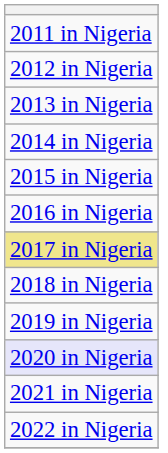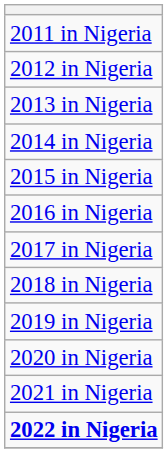(81, 249) khaki background -> (81, 249) no background
(81, 357) lavender background -> (81, 357) no background
(81, 429) normal -> (84, 429) bold
